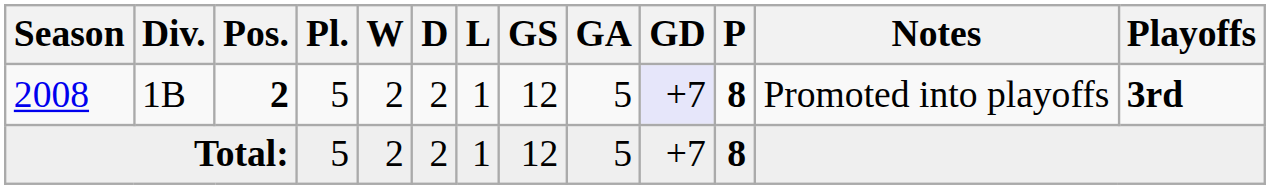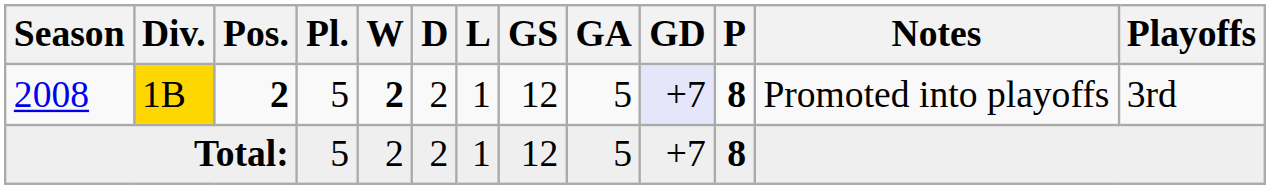(164, 93) no background -> (164, 93) gold background
(394, 93) normal -> (394, 93) bold
(1155, 93) bold -> (1152, 93) normal
